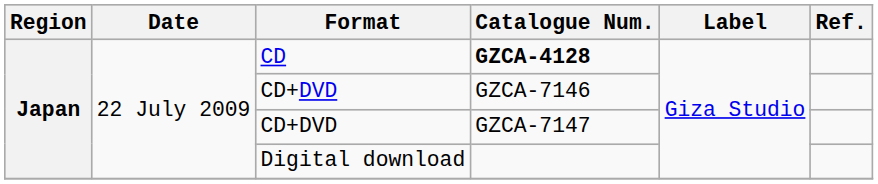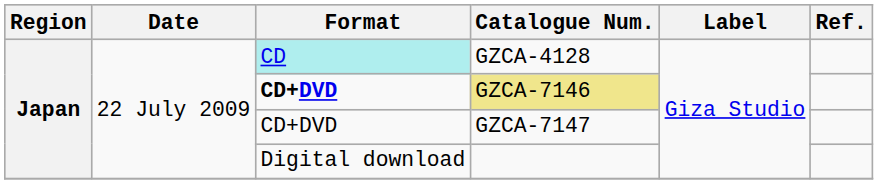(273, 57) no background -> (273, 57) paleturquoise background
(533, 57) bold -> (533, 57) normal
(299, 92) normal -> (299, 92) bold
(533, 92) no background -> (533, 92) khaki background
